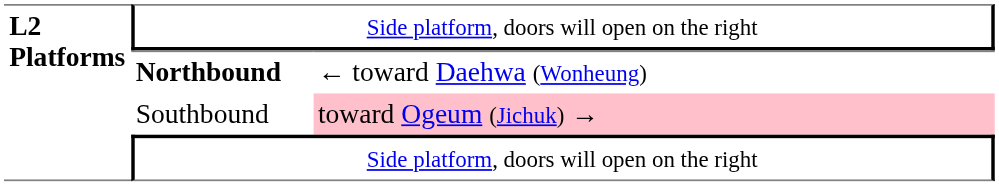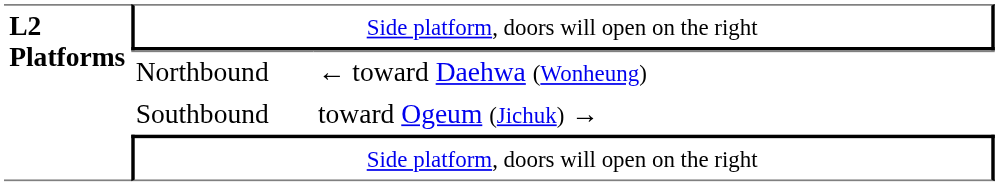(208, 72) bold -> (202, 72) normal
(458, 113) pink background -> (458, 113) no background
